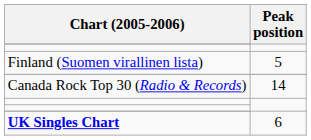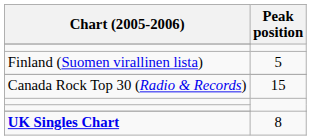(278, 86) 14 -> (278, 86) 15
(278, 123) 6 -> (278, 123) 8
